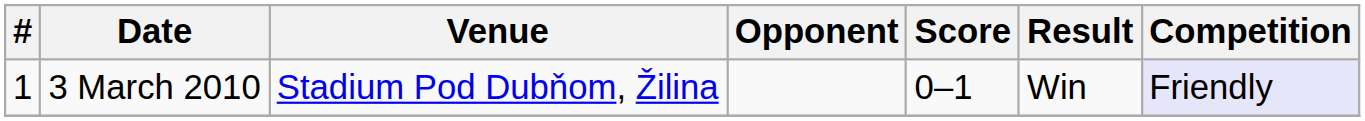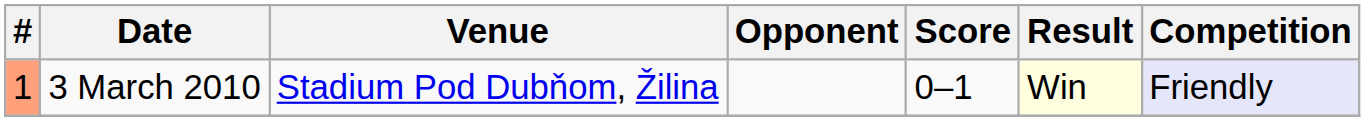(23, 87) no background -> (23, 87) lightsalmon background
(1057, 87) no background -> (1057, 87) lightyellow background
